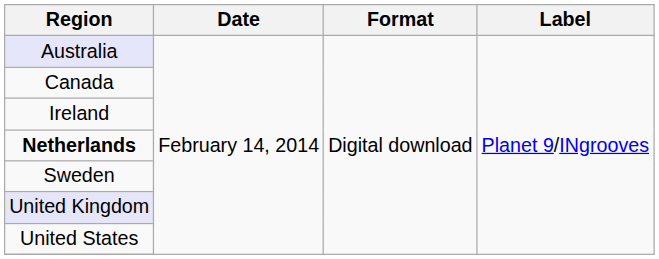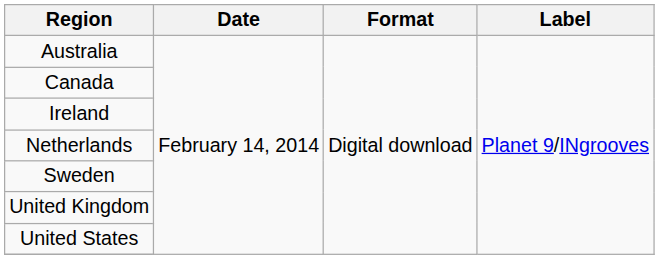(79, 51) lavender background -> (79, 51) no background
(79, 144) bold -> (79, 144) normal
(79, 207) lavender background -> (79, 207) no background
